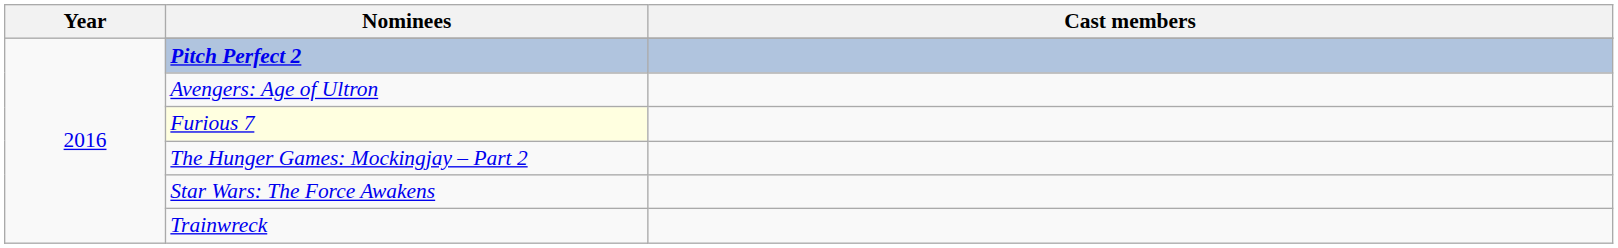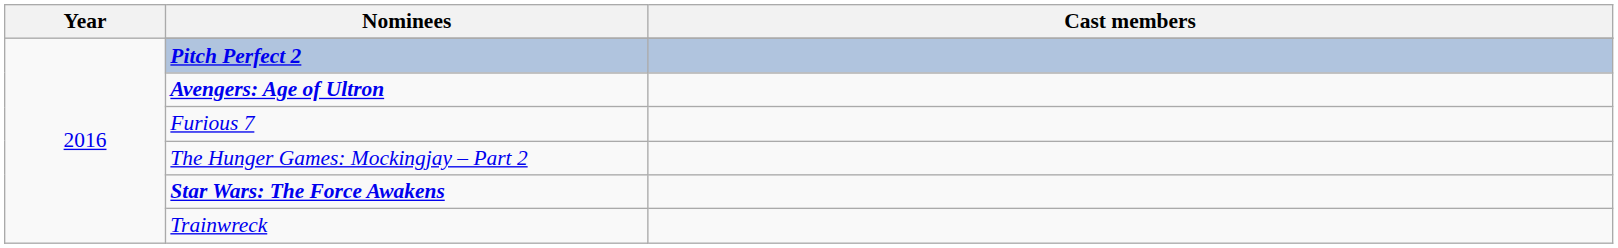(274, 89) normal -> (277, 89) bold
(212, 123) lightyellow background -> (212, 123) no background
(303, 191) normal -> (308, 191) bold
